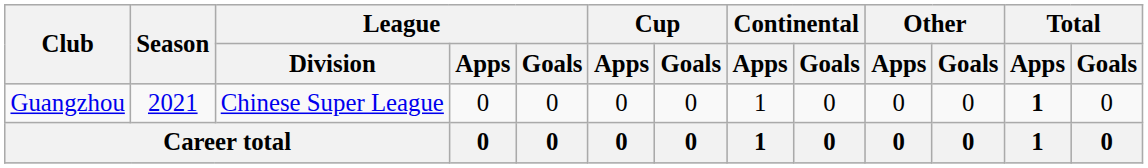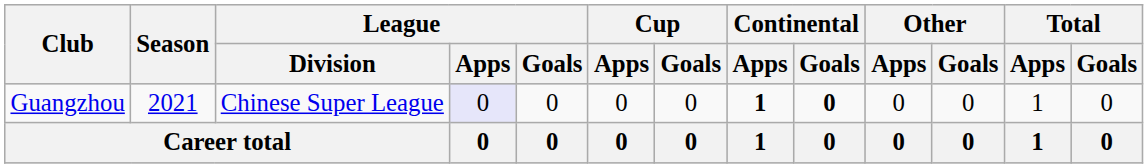(483, 102) no background -> (483, 102) lavender background
(760, 102) normal -> (760, 102) bold
(829, 102) normal -> (829, 102) bold
(1037, 102) bold -> (1037, 102) normal
